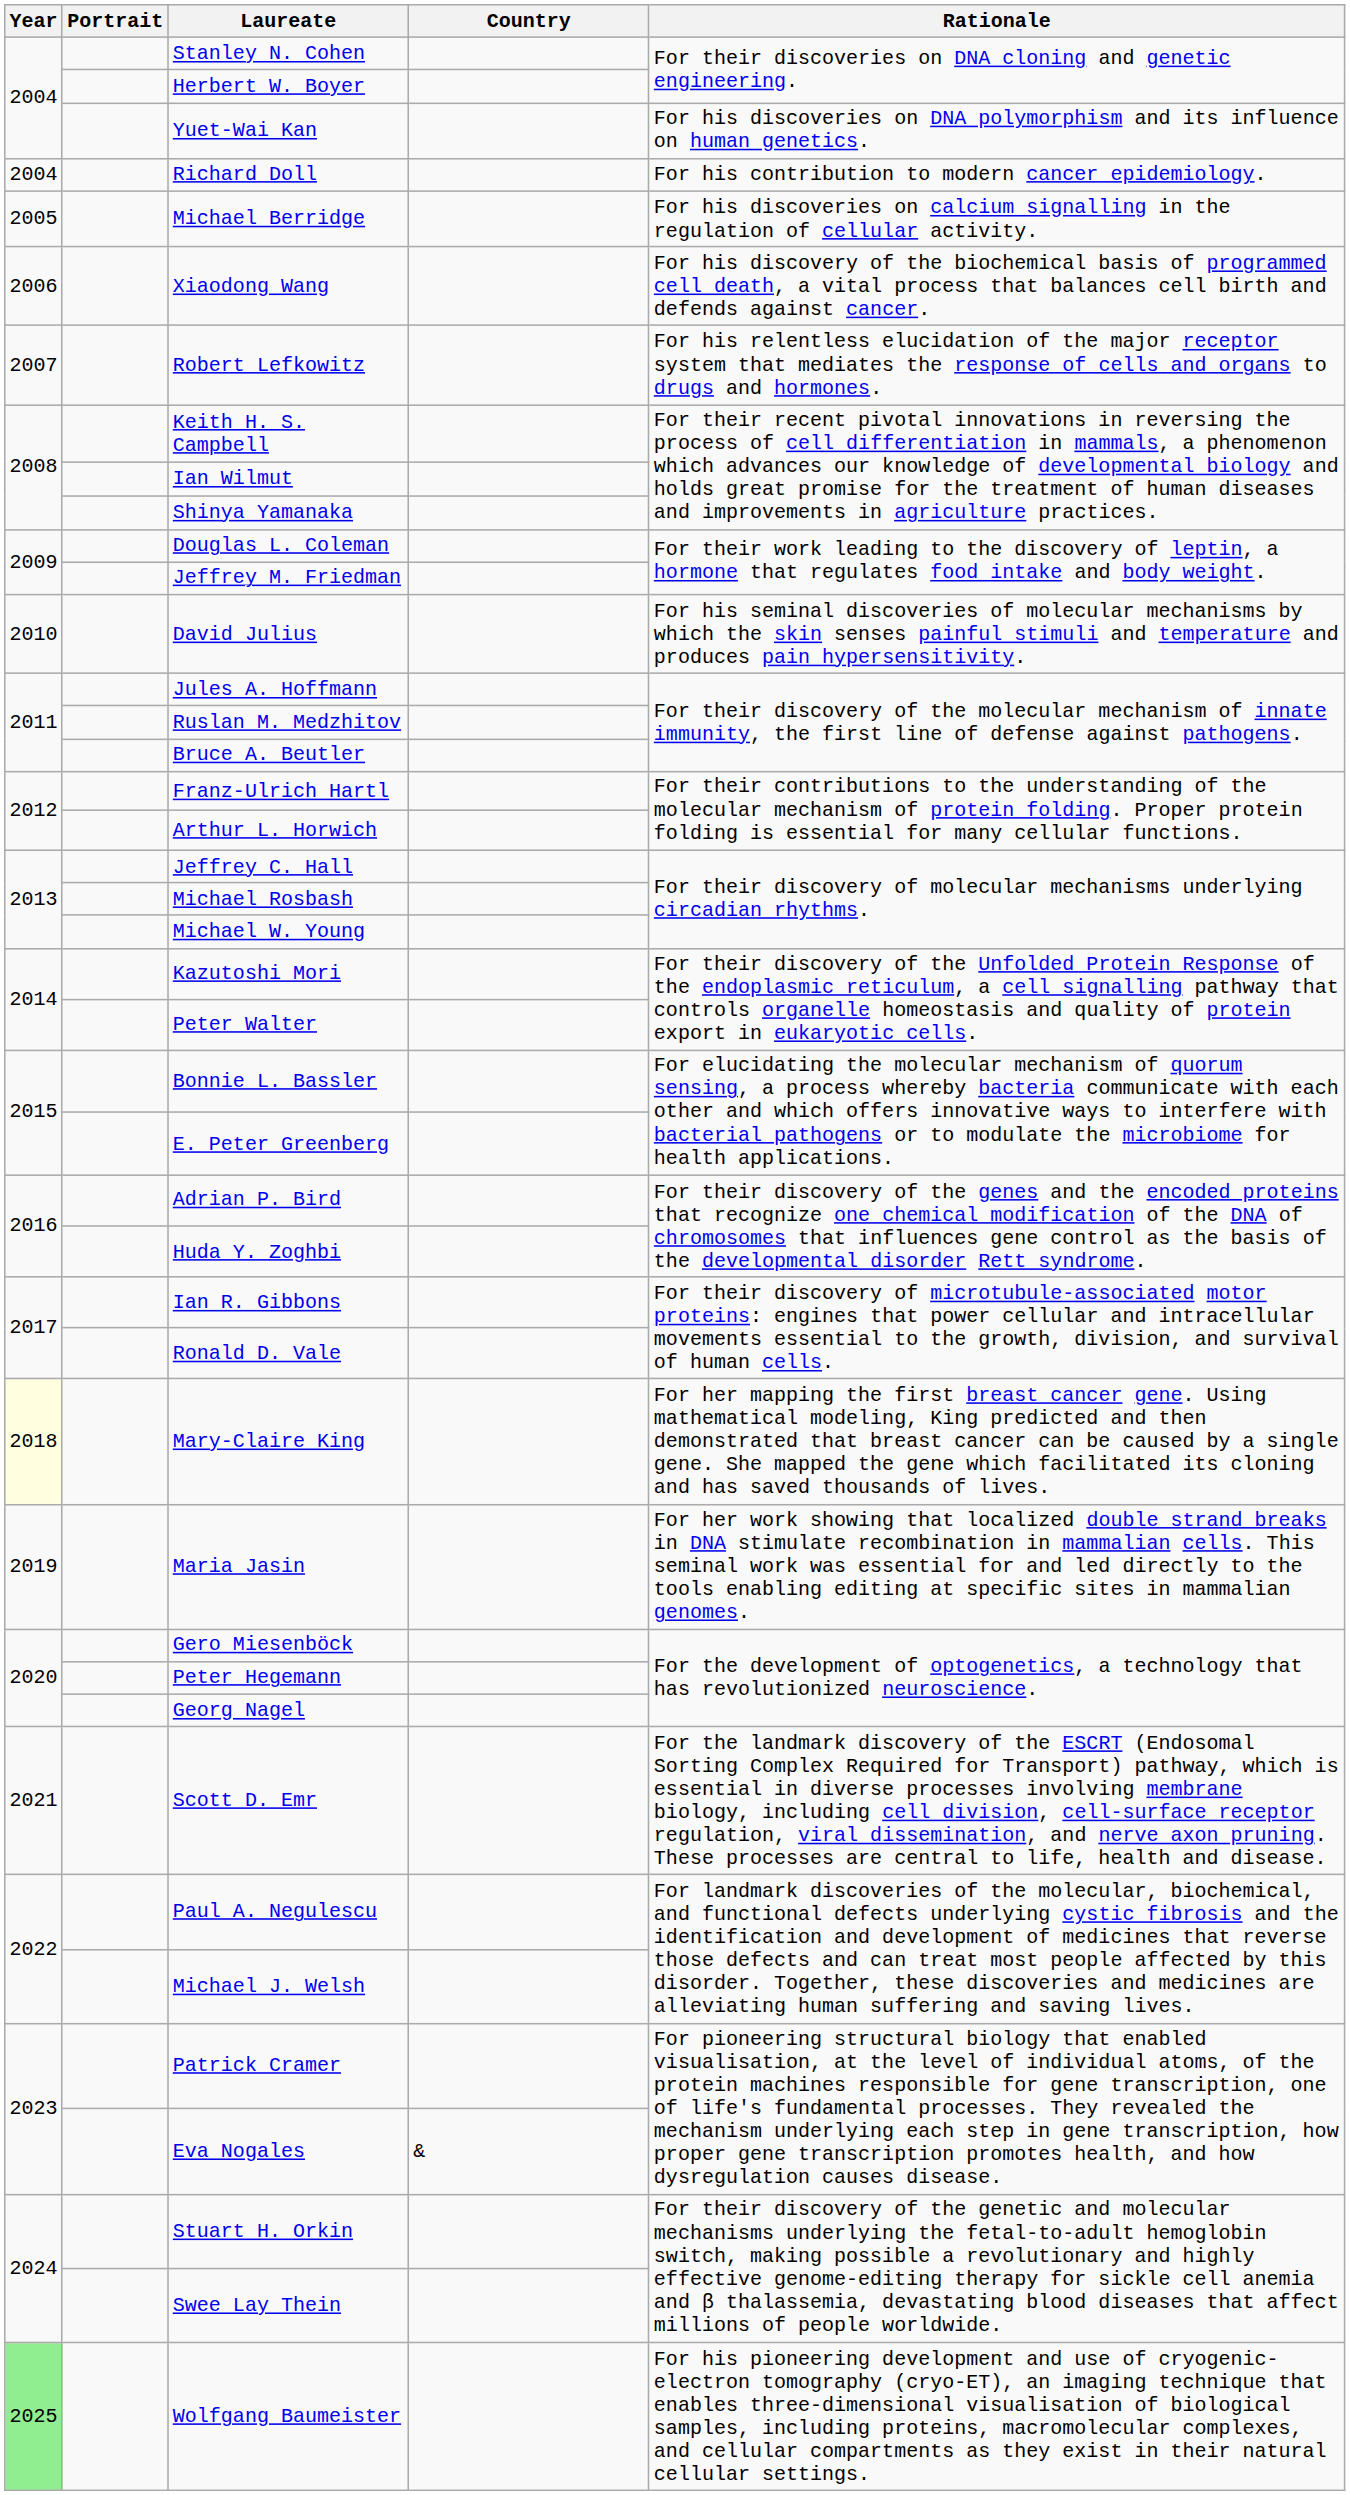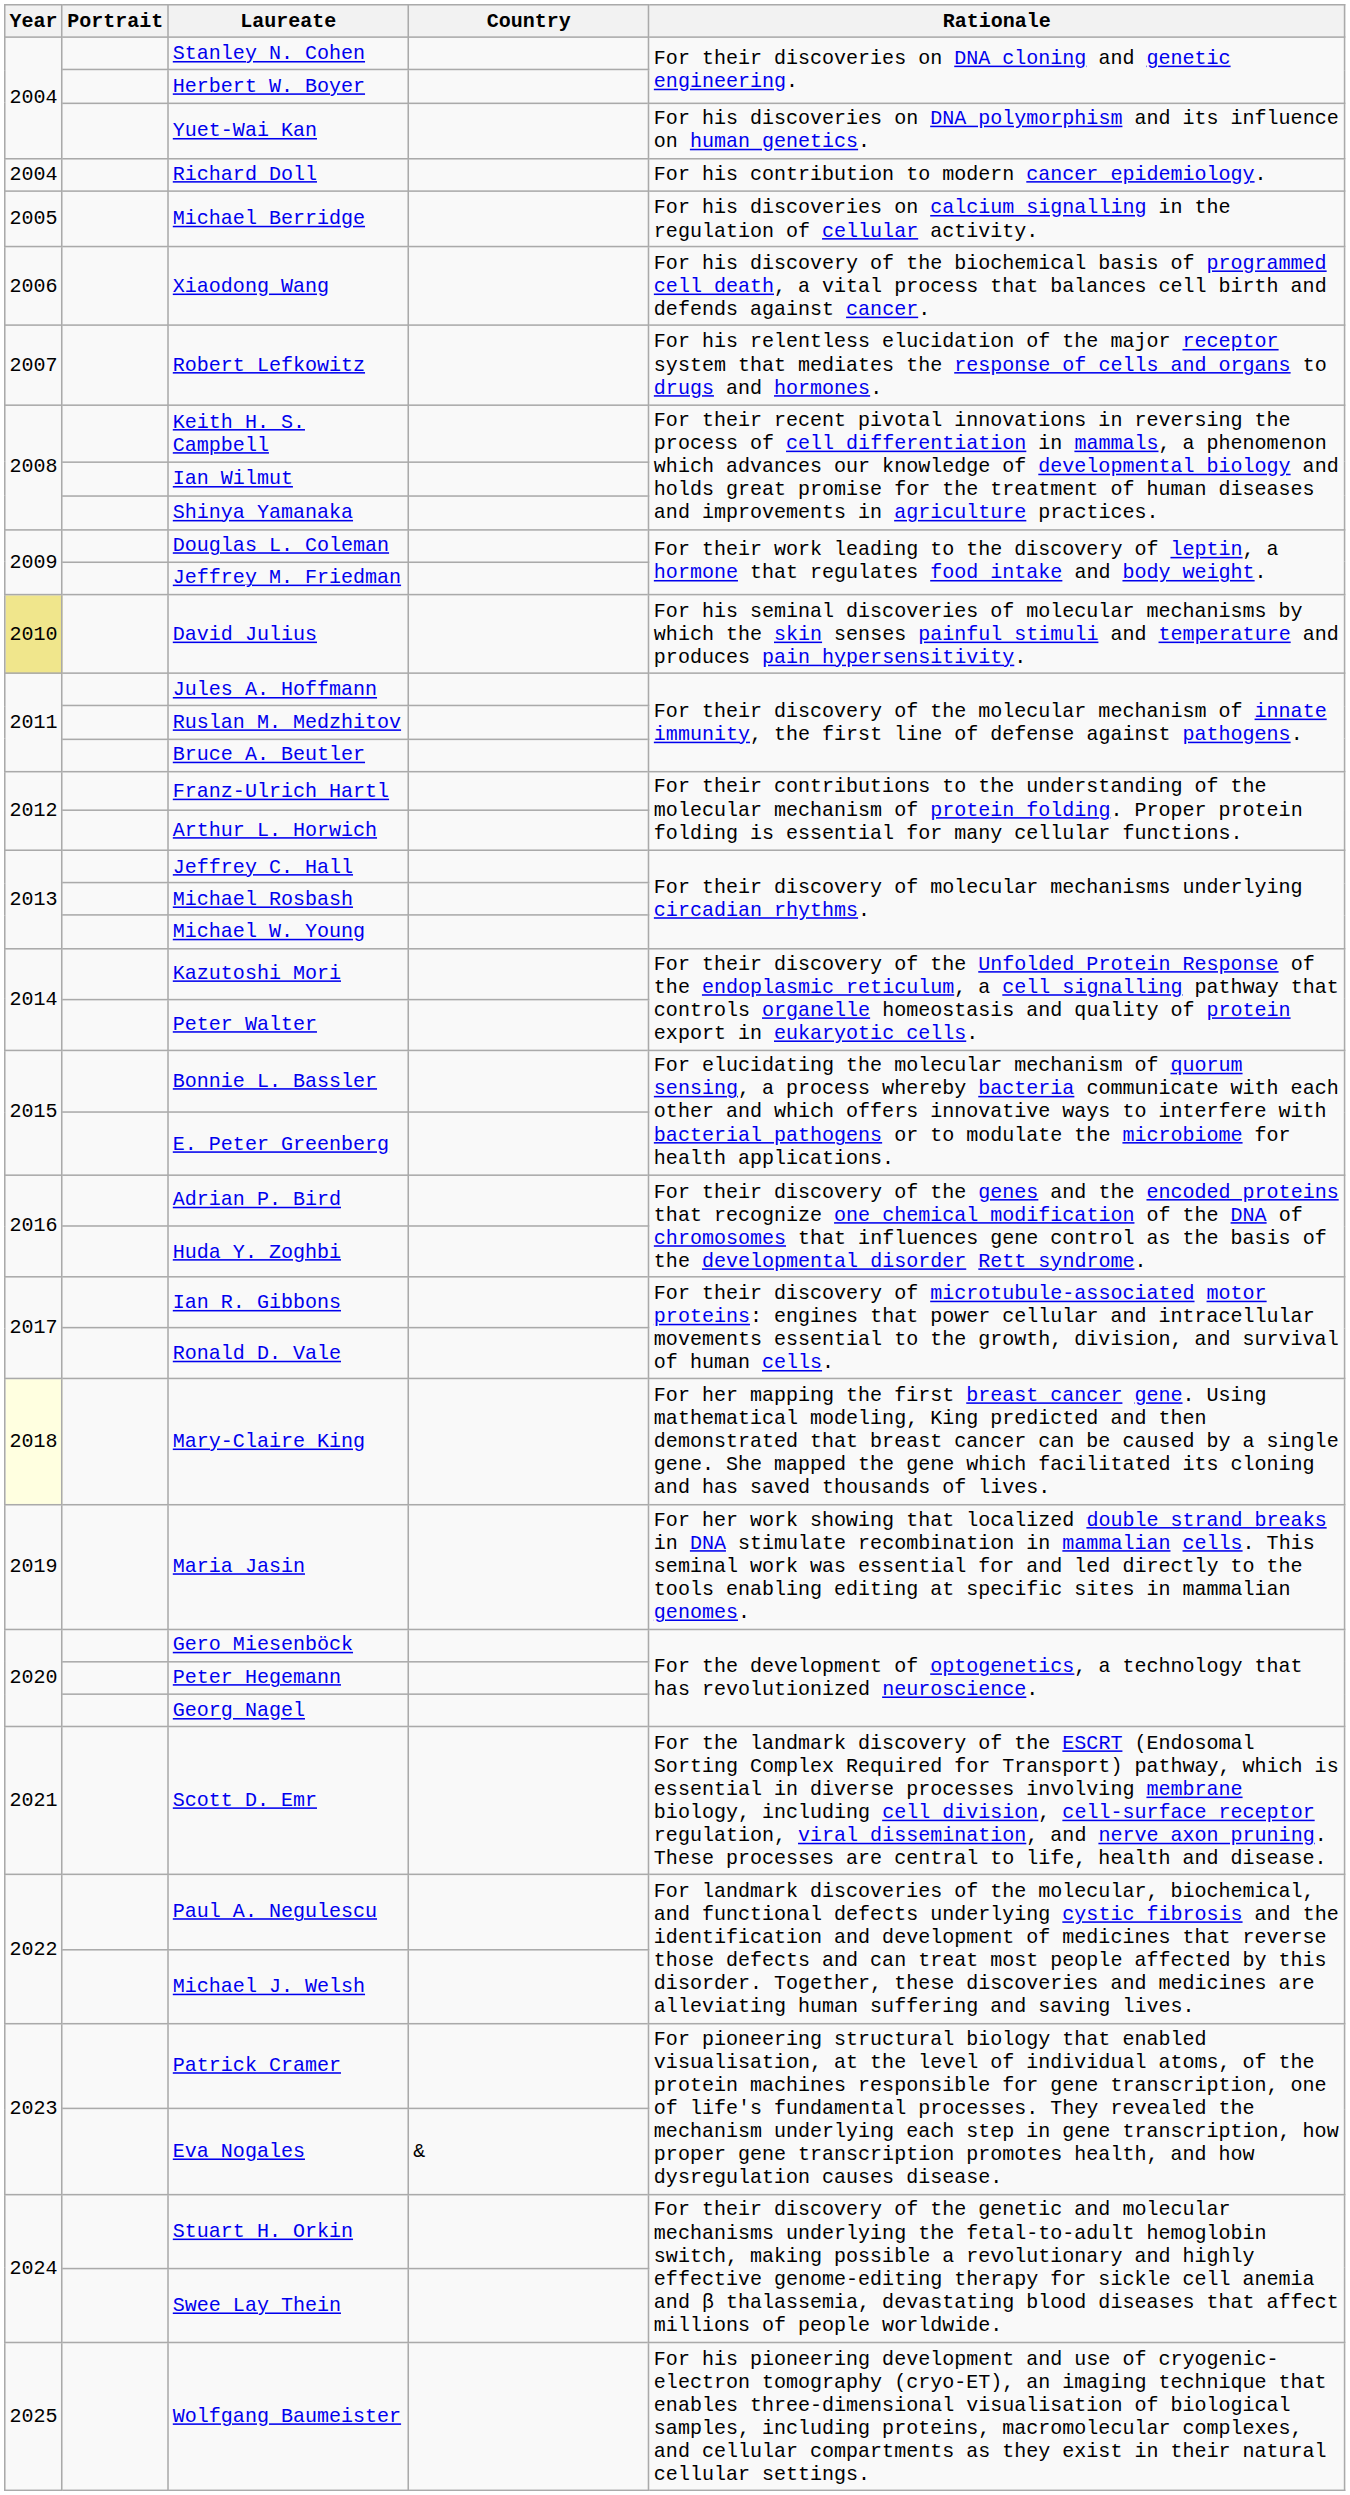(34, 634) no background -> (34, 634) khaki background
(34, 2417) lightgreen background -> (34, 2417) no background
